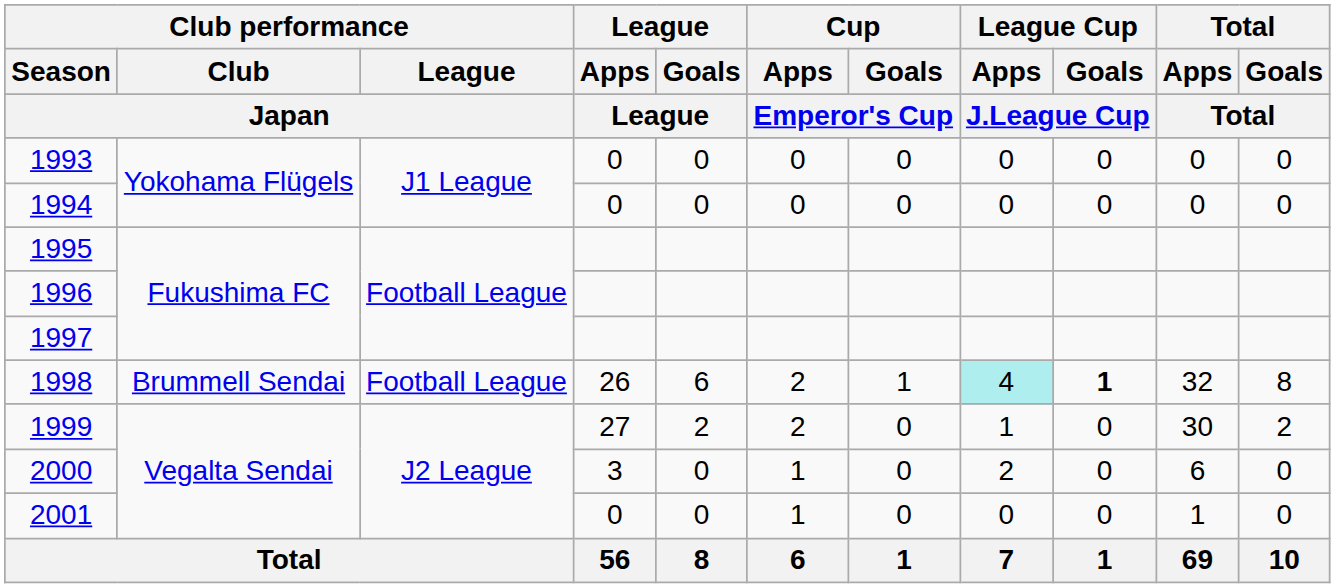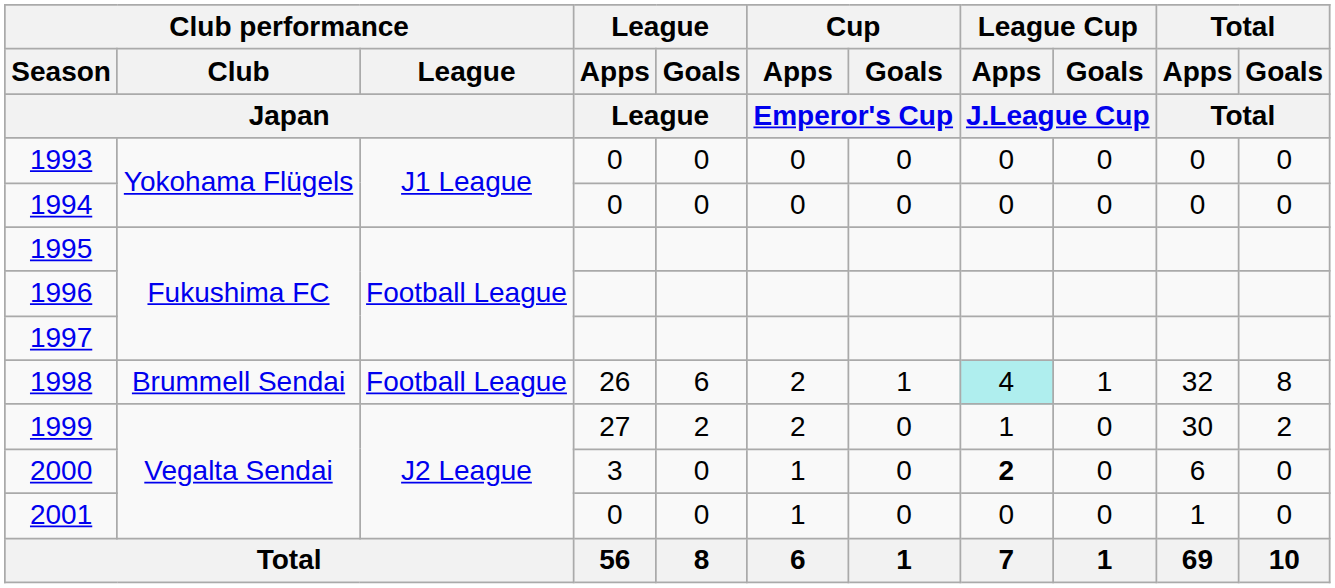(1105, 381) bold -> (1105, 381) normal
(1006, 470) normal -> (1006, 470) bold
